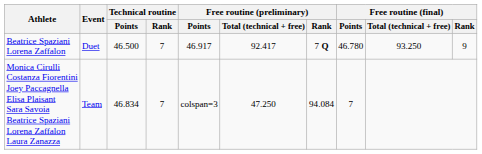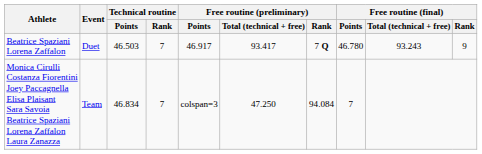(126, 46) 46.500 -> (126, 46) 46.503
(263, 46) 92.417 -> (263, 46) 93.417
(409, 46) 93.250 -> (409, 46) 93.243
